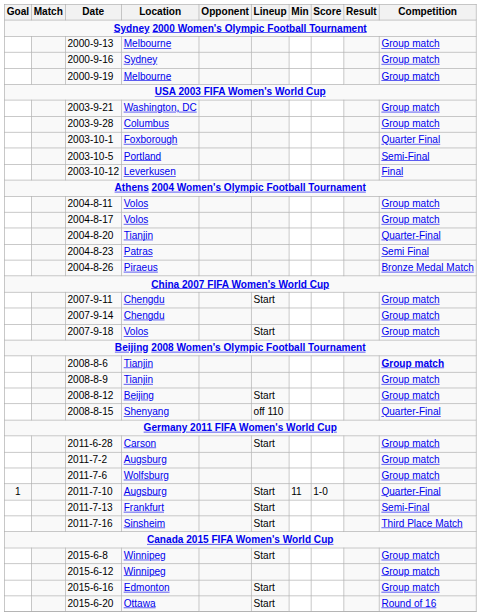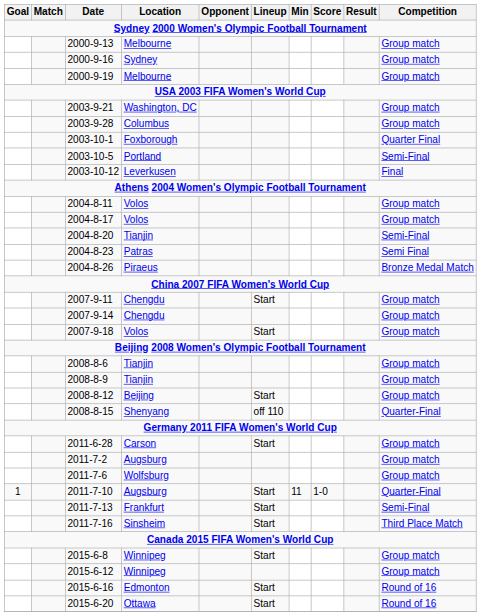(411, 236) Quarter-Final -> (405, 236) Semi-Final
(413, 364) bold -> (411, 364) normal
(411, 587) Group match -> (409, 587) Round of 16
